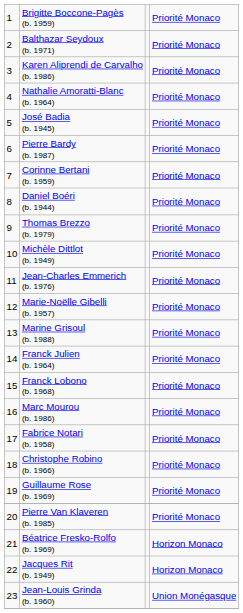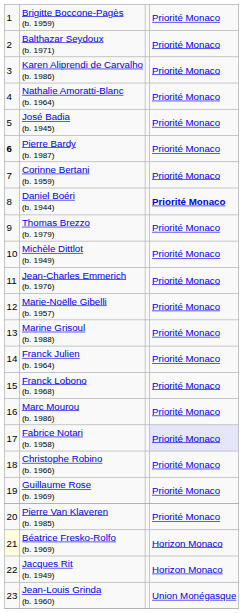(9, 149) normal -> (9, 149) bold
(186, 202) normal -> (189, 202) bold
(186, 438) no background -> (186, 438) lavender background
(12, 543) no background -> (12, 543) lightyellow background
